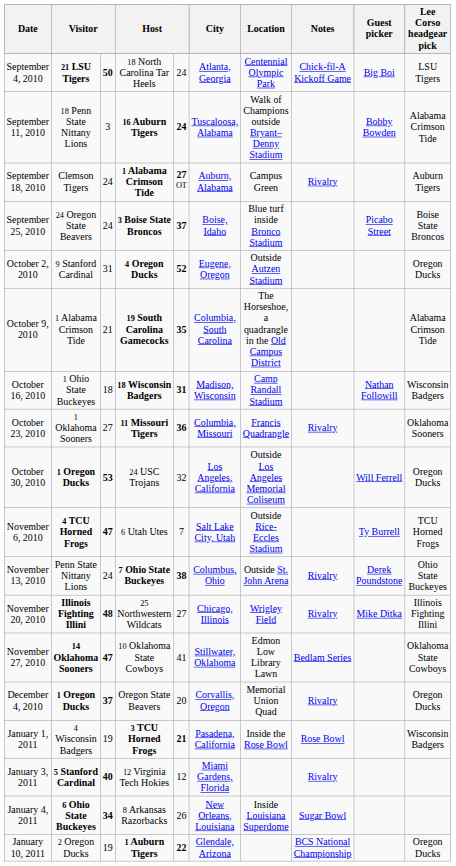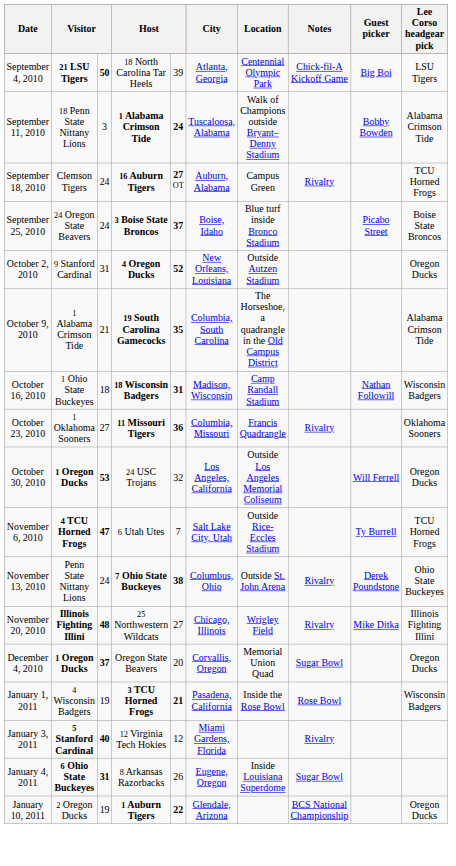(181, 72) 24 -> (178, 72) 39
(144, 127) 16 Auburn Tigers -> (141, 127) 1 Alabama Crimson Tide
(144, 182) 1 Alabama Crimson Tide -> (141, 182) 16 Auburn Tigers
(428, 182) Auburn Tigers -> (425, 182) TCU Horned Frogs
(215, 269) Eugene, Oregon -> (212, 269) New Orleans, Louisiana
- row: (28, 657)
(323, 701) Rivalry -> (319, 663) Sugar Bowl
(108, 815) 34 -> (105, 777) 31
(215, 815) New Orleans, Louisiana -> (212, 777) Eugene, Oregon
